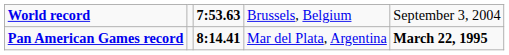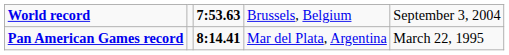(440, 38) bold -> (439, 38) normal
